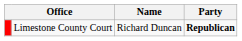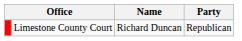(210, 28) bold -> (209, 28) normal
